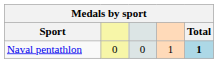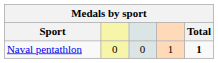(199, 50) lightblue background -> (199, 50) no background
